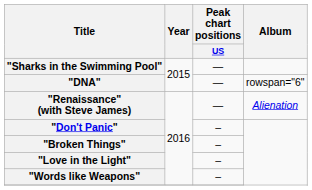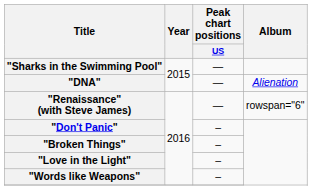(275, 83) rowspan="6" -> (275, 83) Alienation
(275, 105) Alienation -> (275, 105) rowspan="6"
